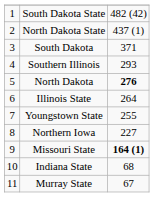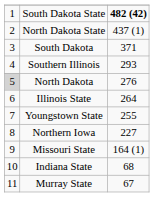(128, 13) normal -> (128, 13) bold
(12, 81) no background -> (12, 81) lightgrey background
(128, 81) bold -> (128, 81) normal
(128, 149) bold -> (128, 149) normal
